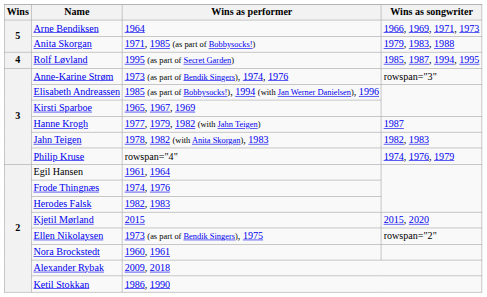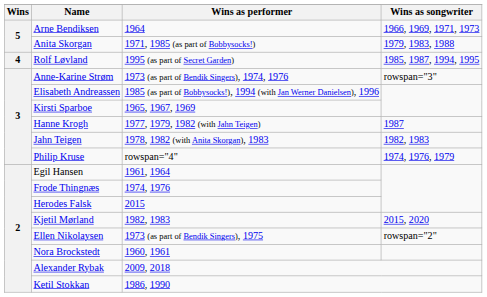(147, 204) 1982, 1983 -> (135, 204) 2015
(135, 220) 2015 -> (147, 220) 1982, 1983
